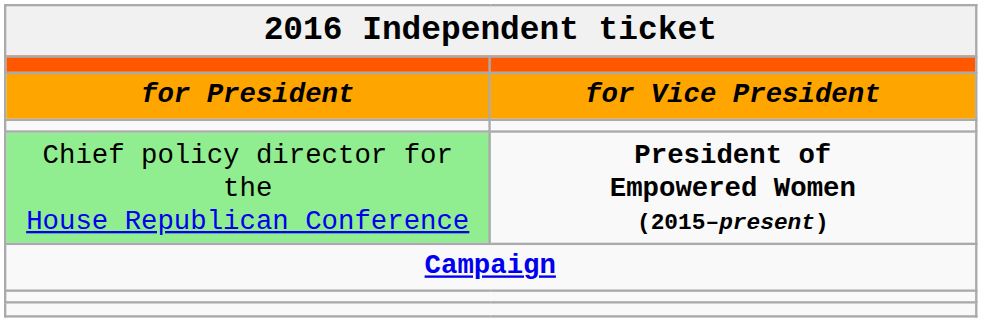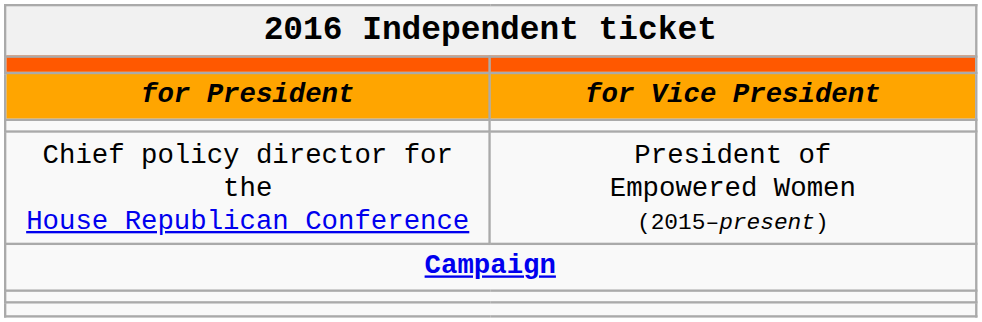(248, 188) lightgreen background -> (248, 188) no background
(733, 188) bold -> (733, 186) normal
